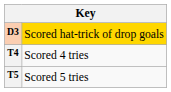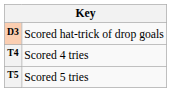(94, 33) gold background -> (94, 33) no background
